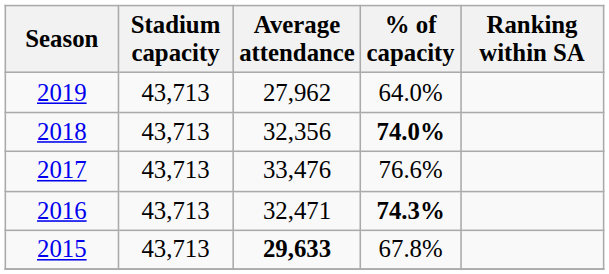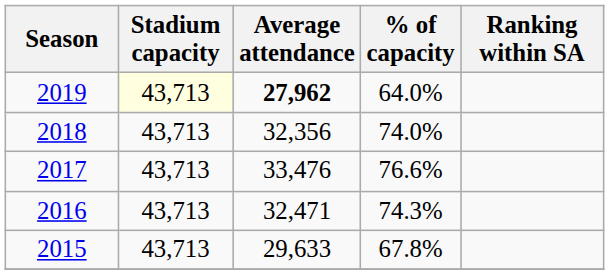(176, 92) no background -> (176, 92) lightyellow background
(297, 92) normal -> (297, 92) bold
(411, 131) bold -> (411, 131) normal
(411, 210) bold -> (411, 210) normal
(297, 249) bold -> (297, 249) normal
